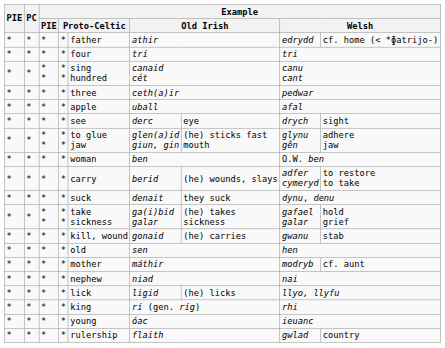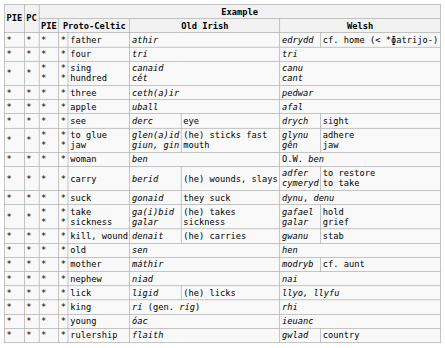(148, 198) denait -> (148, 198) gonaid
(148, 236) gonaid -> (148, 236) denait
